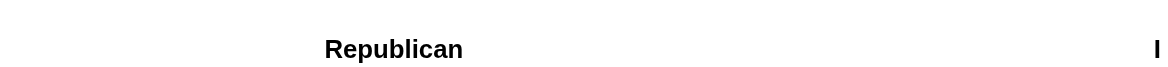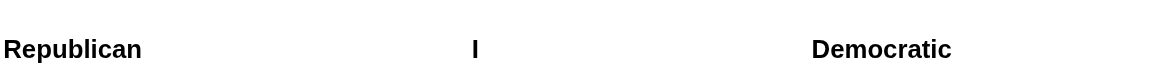+ column: (882, 14)
